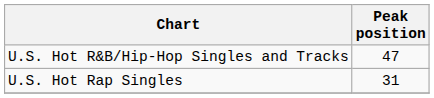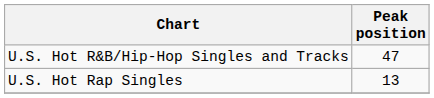(391, 81) 31 -> (391, 81) 13
